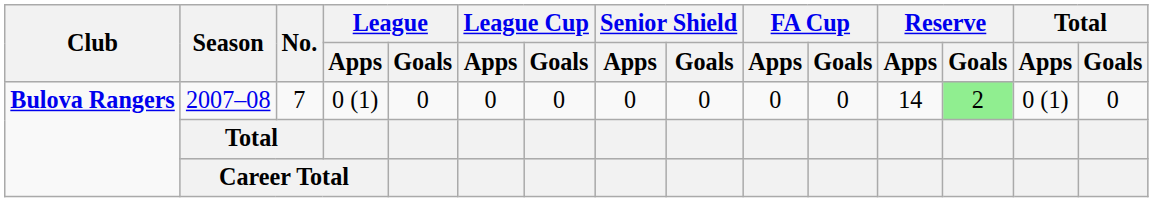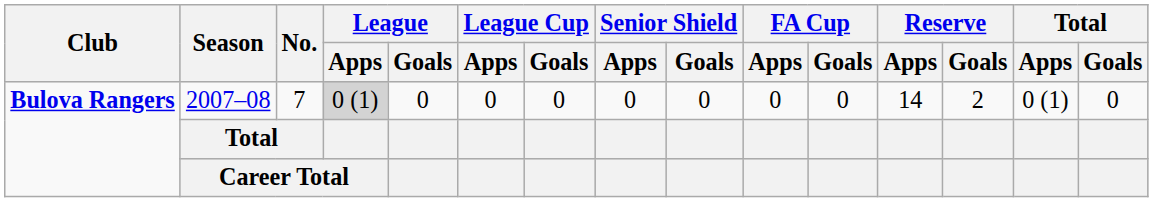(355, 100) no background -> (355, 100) lightgrey background
(978, 100) lightgreen background -> (978, 100) no background
